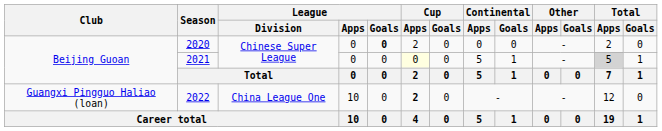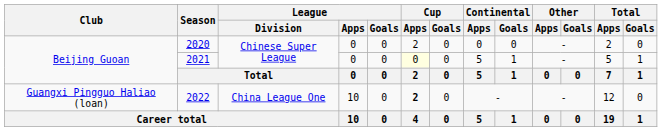(384, 44) bold -> (384, 44) normal
(609, 60) lightgrey background -> (609, 60) no background
